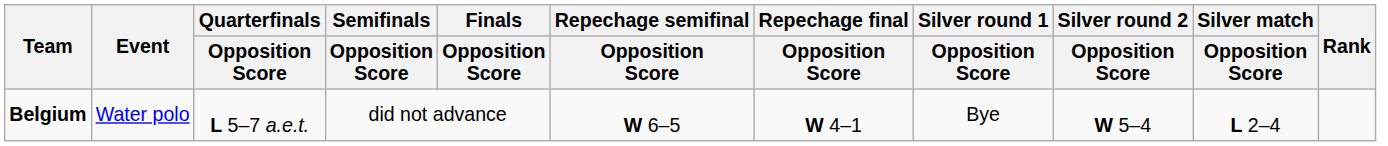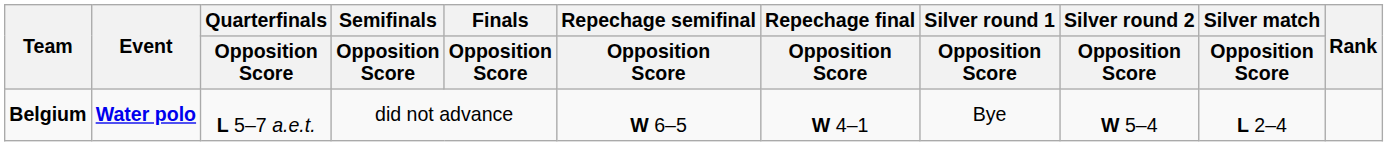(143, 115) normal -> (146, 115) bold
